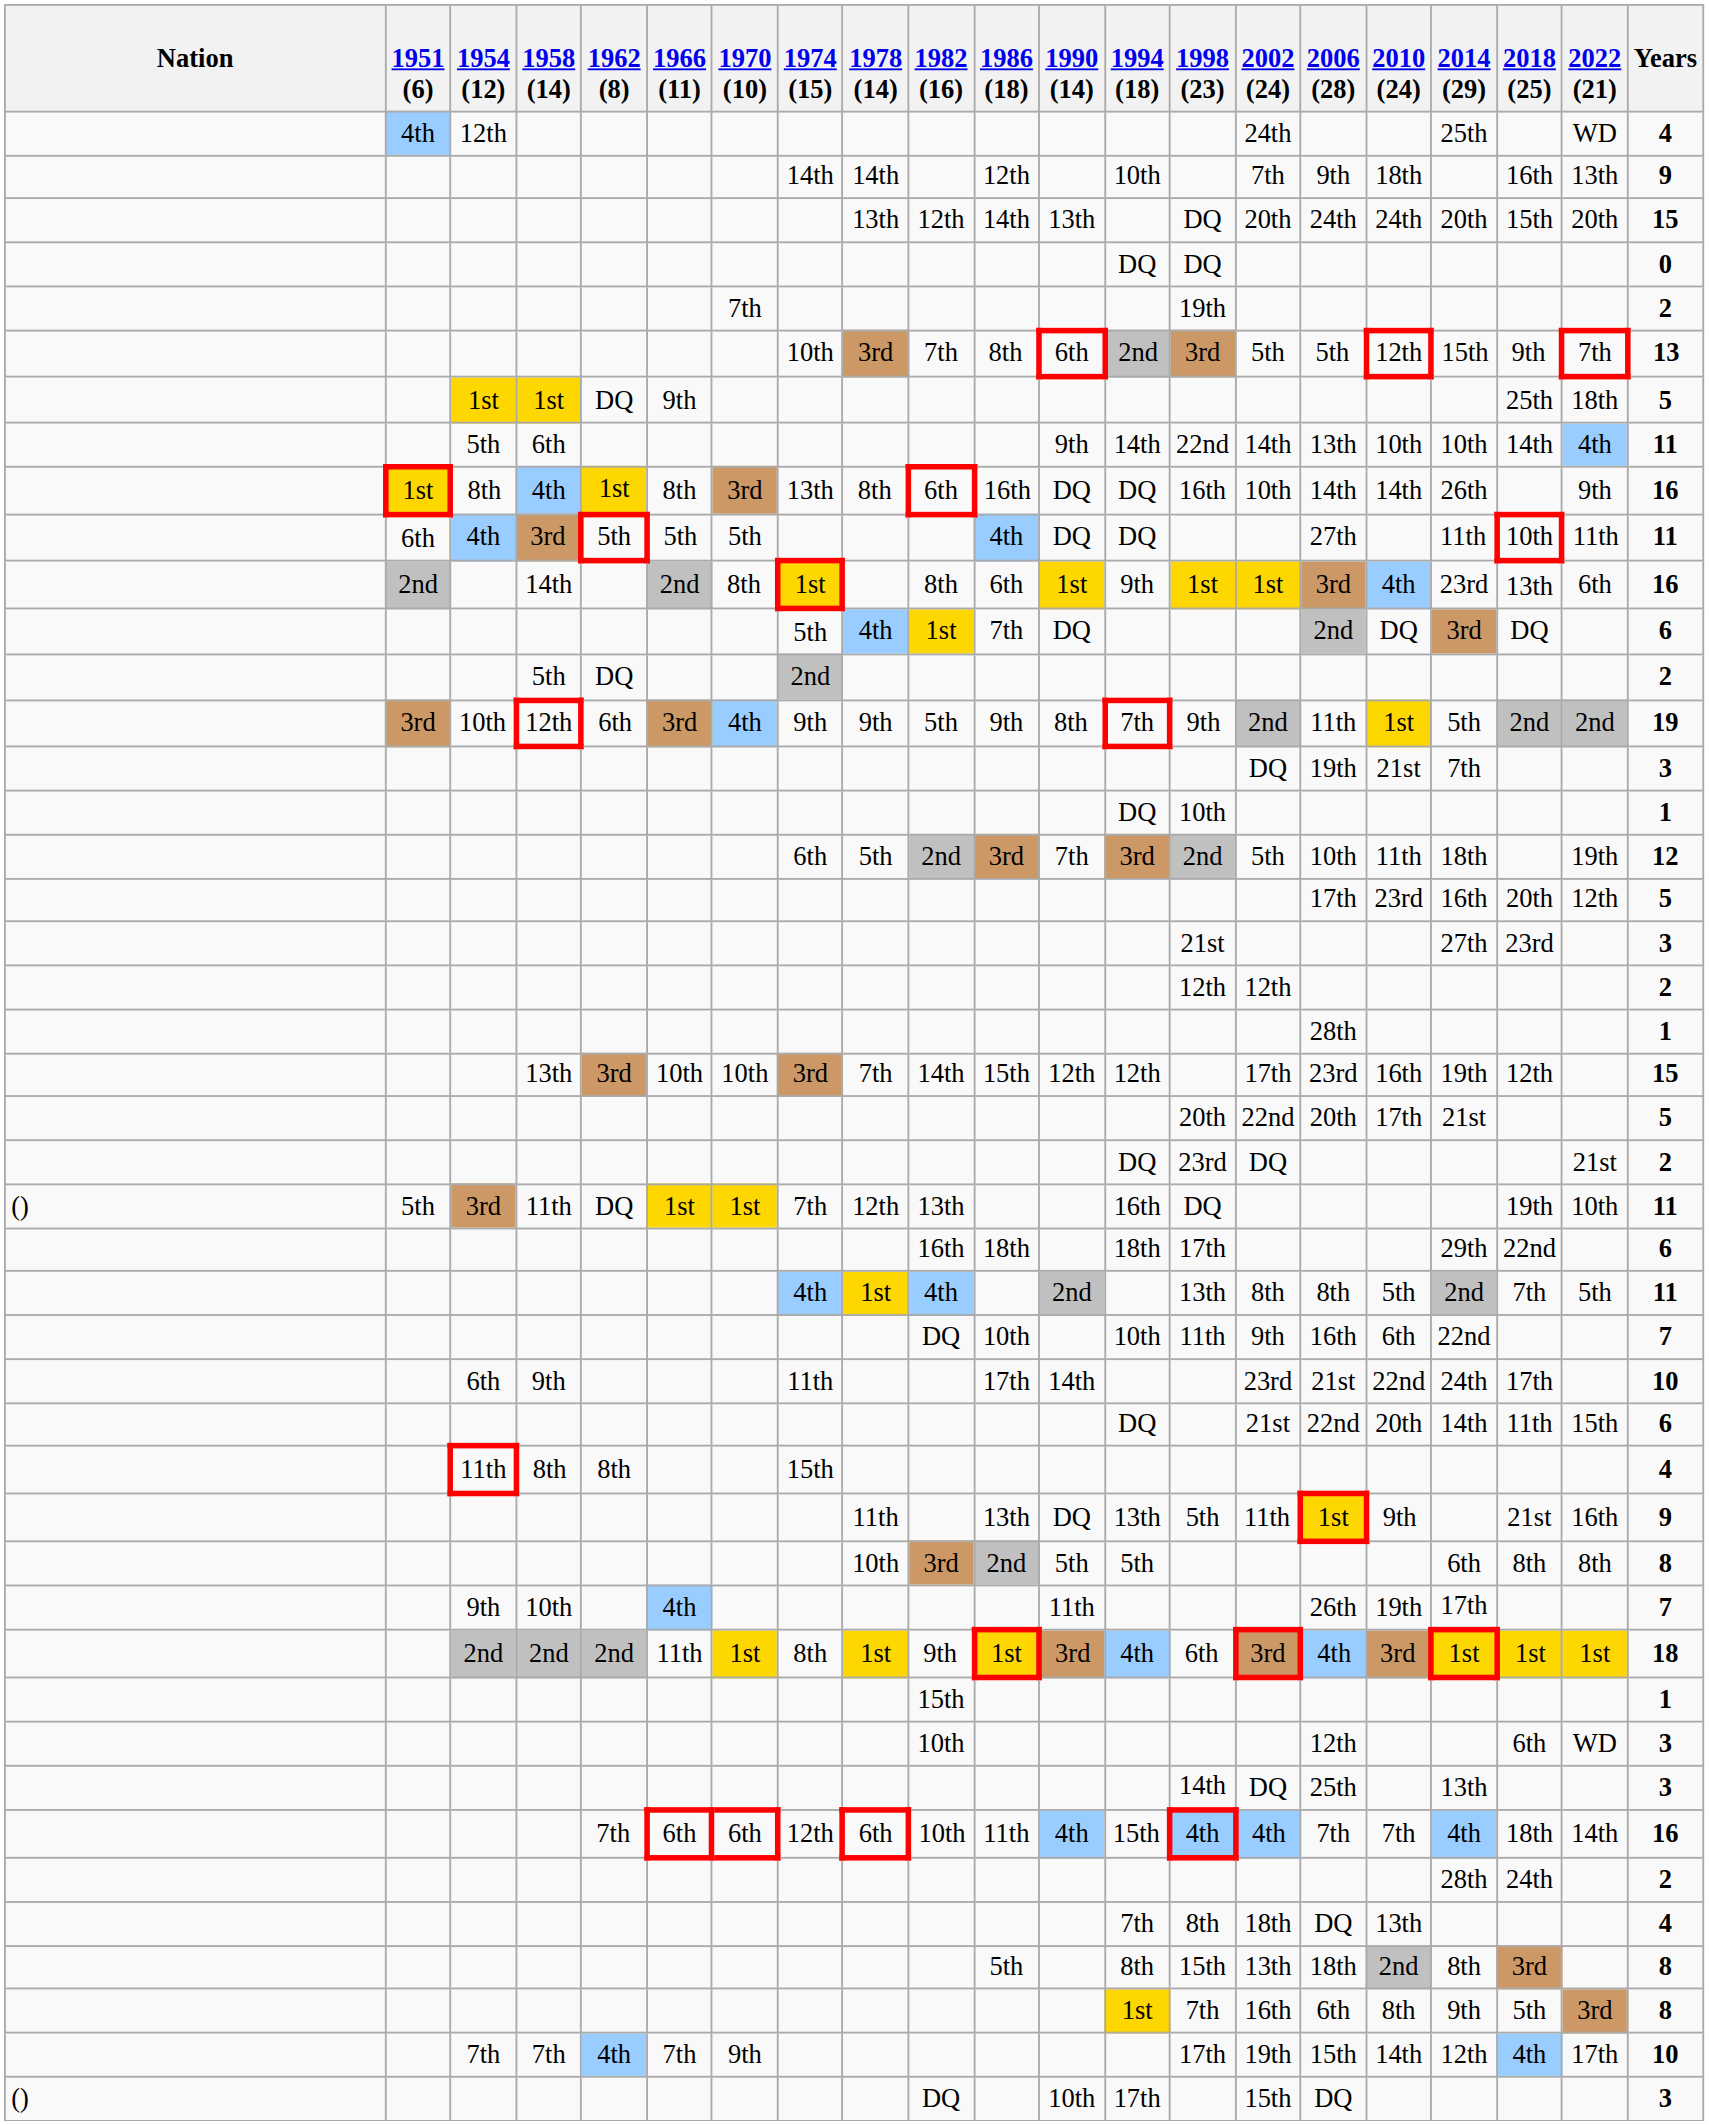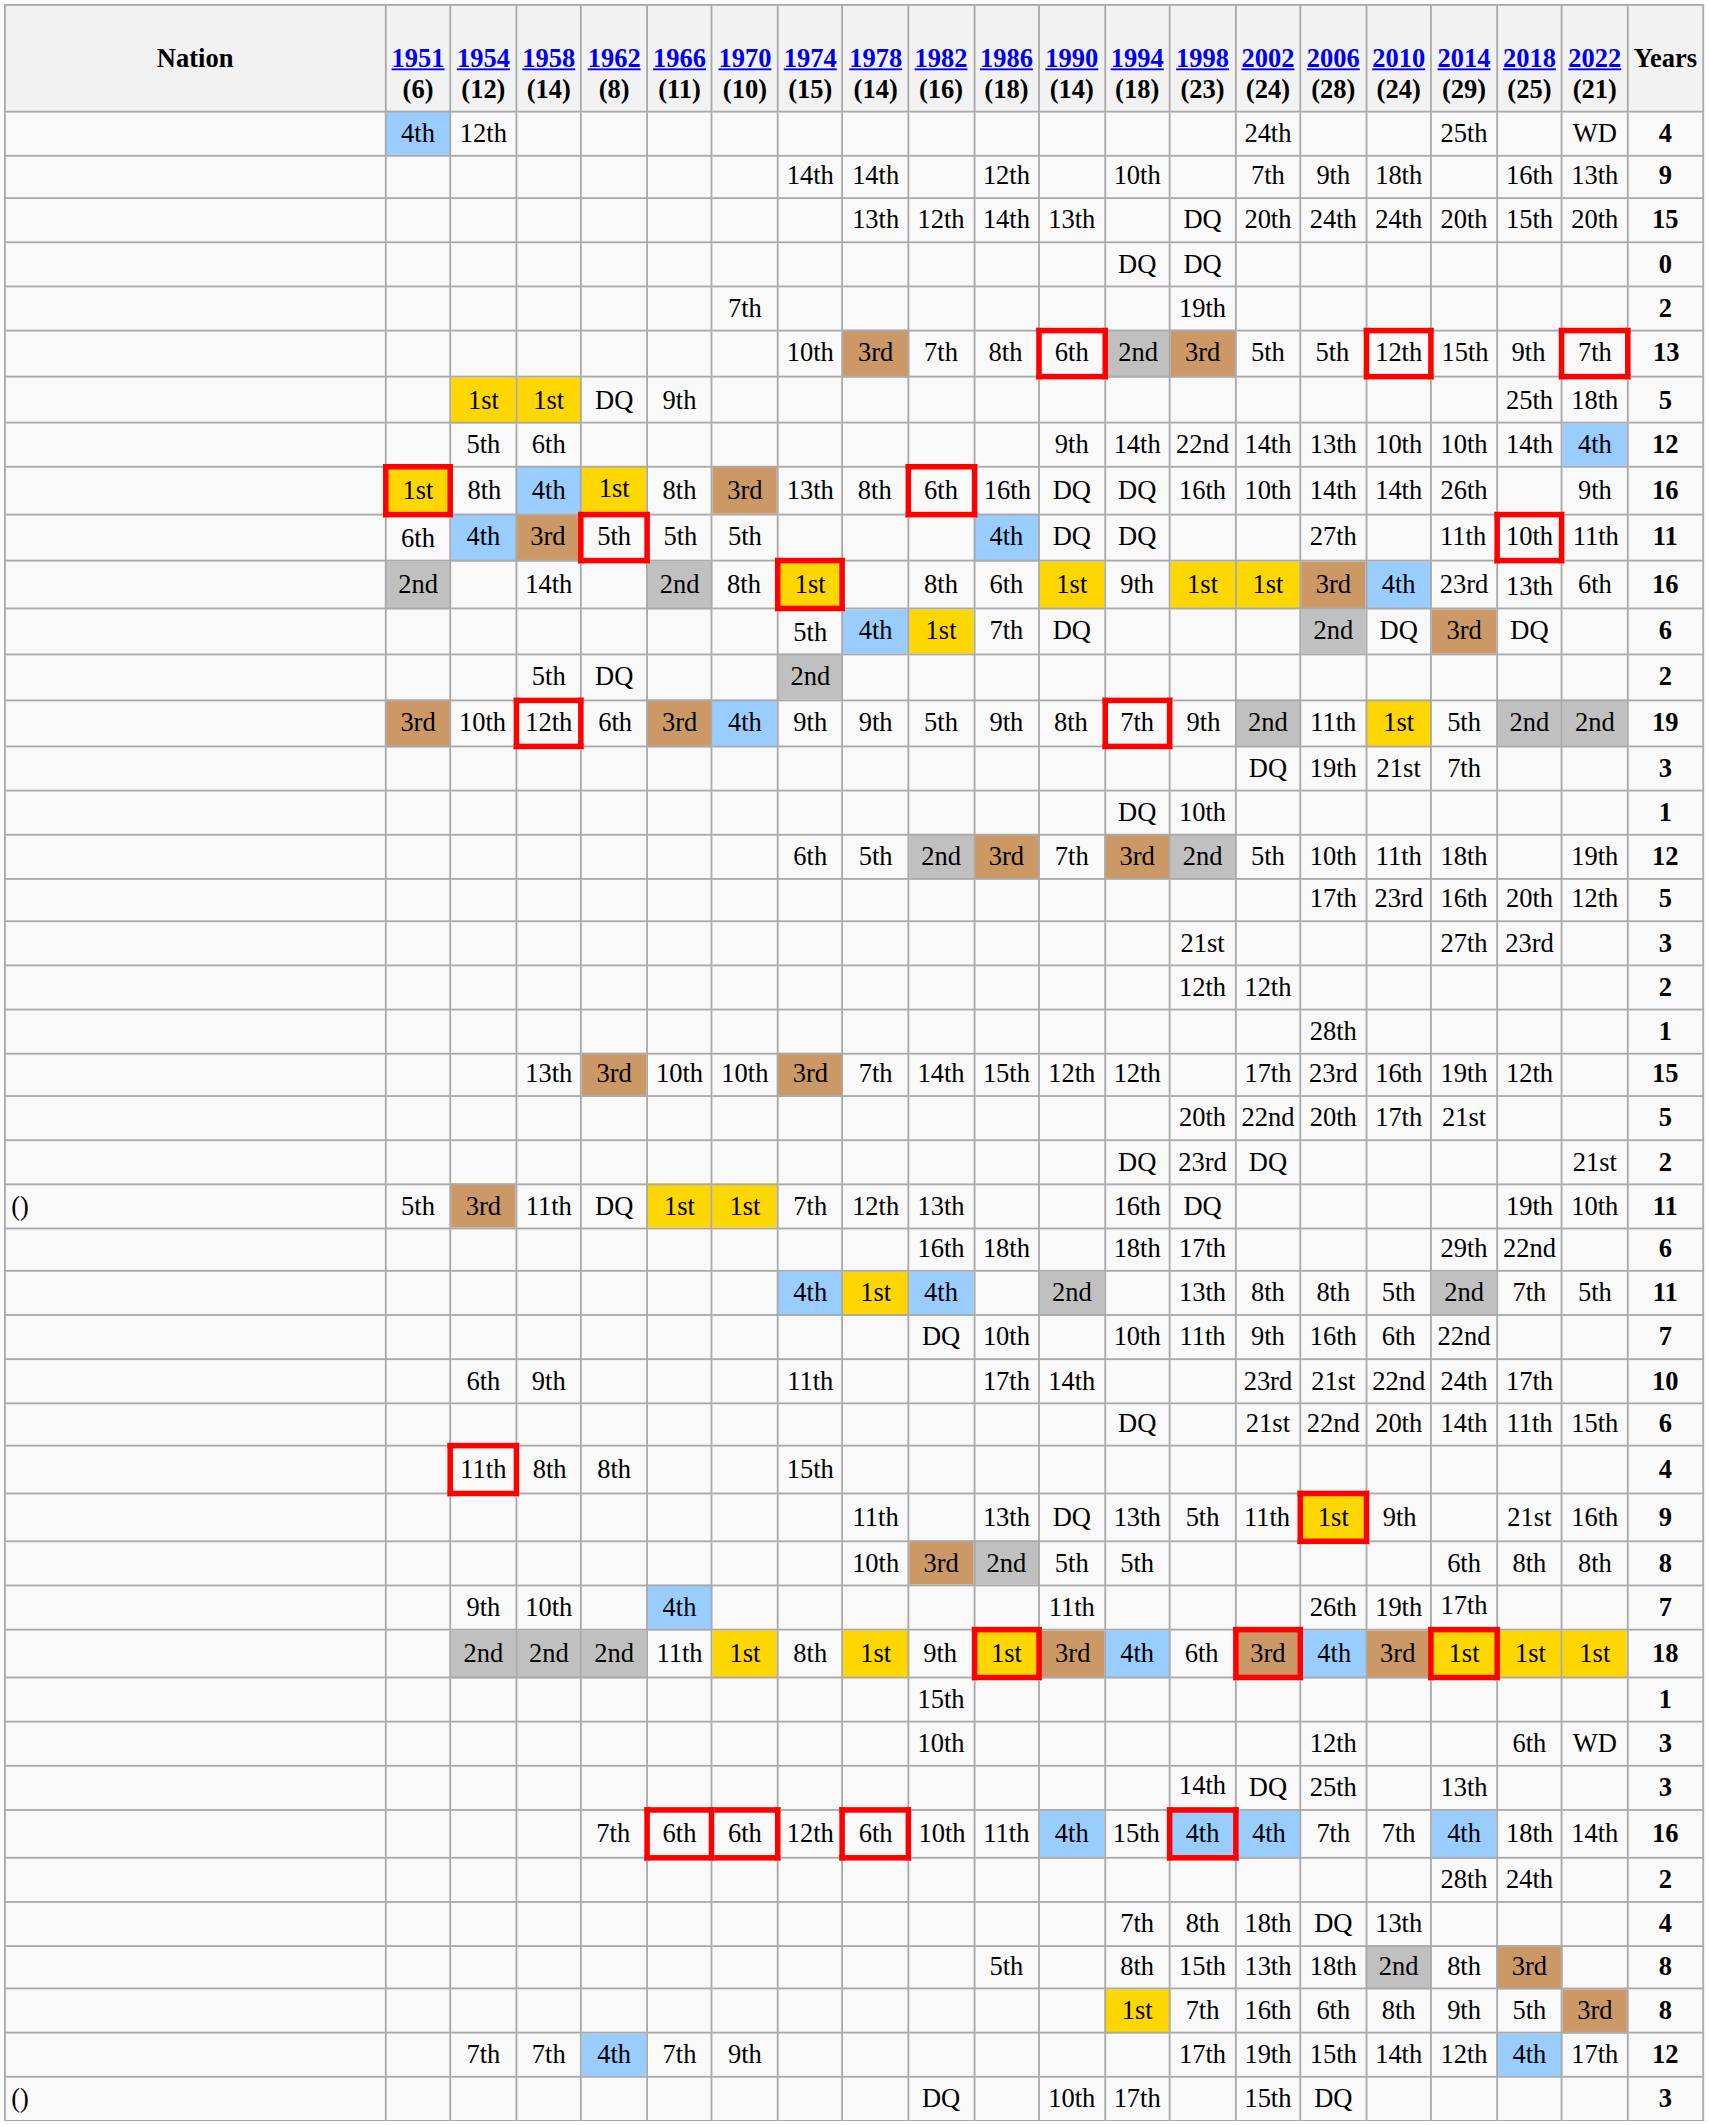(1665, 444) 11 -> (1665, 444) 12
(1665, 2054) 10 -> (1665, 2054) 12
